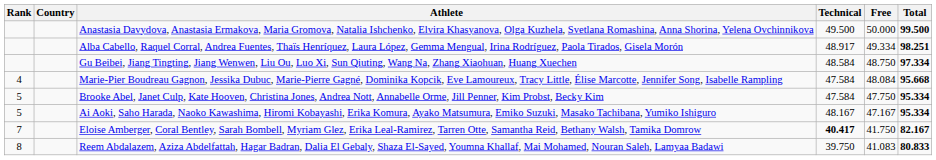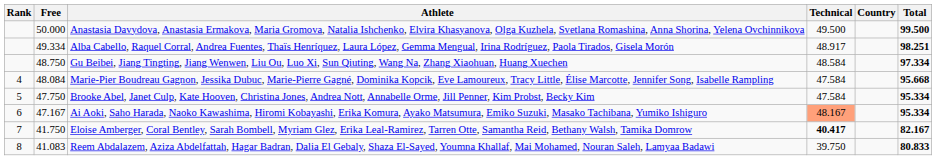columns swapped: (55, 12) <-> (881, 12)
(19, 113) 5 -> (19, 113) 6
(840, 113) no background -> (831, 113) lightsalmon background
